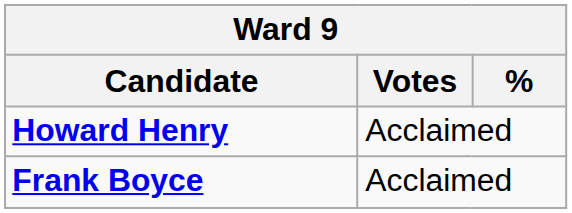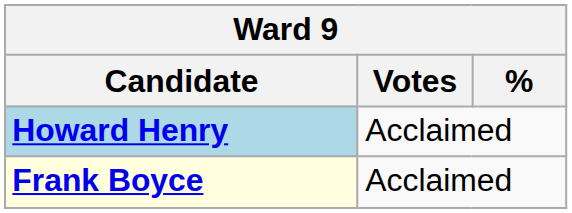(120, 130) no background -> (120, 130) lightblue background
(108, 181) no background -> (108, 181) lightyellow background
